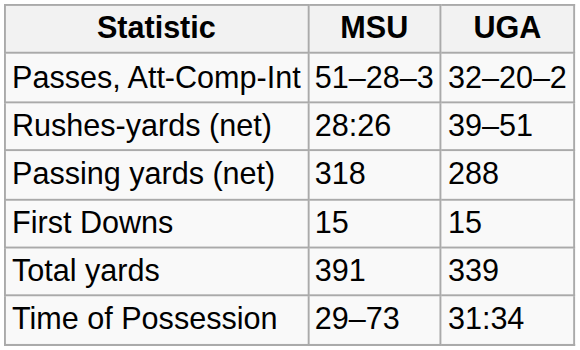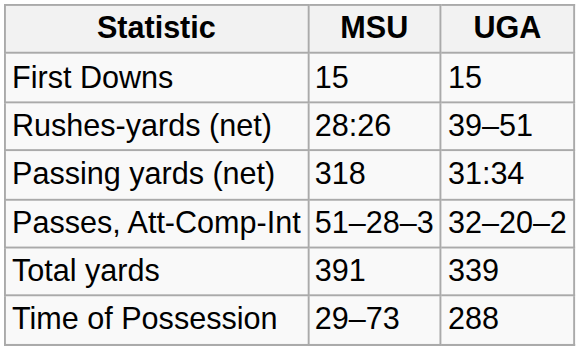rows swapped: (93, 222) <-> (156, 77)
(473, 174) 288 -> (486, 174) 31:34
(486, 319) 31:34 -> (473, 319) 288
